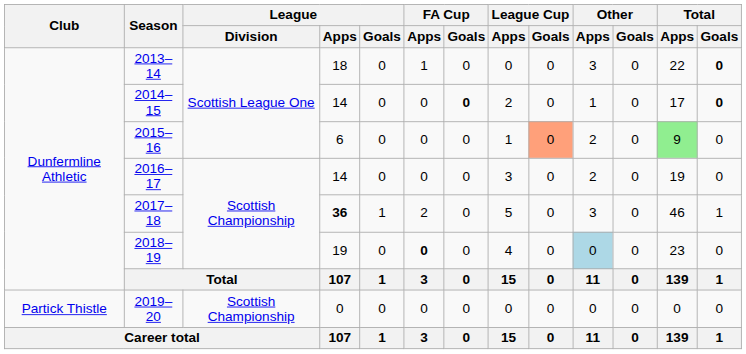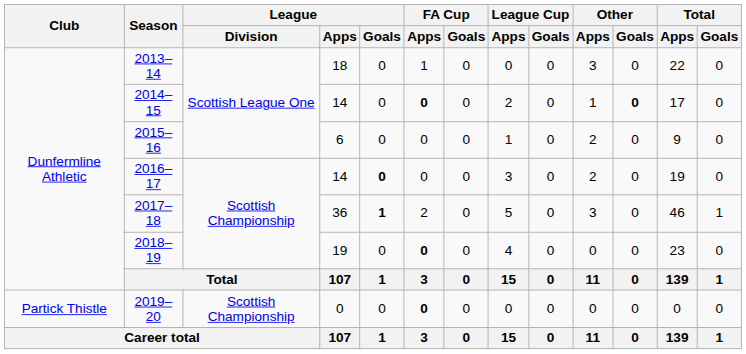(719, 66) bold -> (719, 66) normal
(424, 102) normal -> (424, 102) bold
(466, 102) bold -> (466, 102) normal
(635, 102) normal -> (635, 102) bold
(719, 102) bold -> (719, 102) normal
(551, 139) lightsalmon background -> (551, 139) no background
(677, 139) lightgreen background -> (677, 139) no background
(382, 176) normal -> (382, 176) bold
(340, 213) bold -> (340, 213) normal
(382, 213) normal -> (382, 213) bold
(593, 250) lightblue background -> (593, 250) no background
(424, 308) normal -> (424, 308) bold
